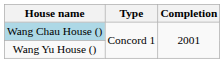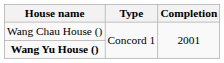(55, 31) lightblue background -> (55, 31) no background
(55, 49) normal -> (55, 49) bold
